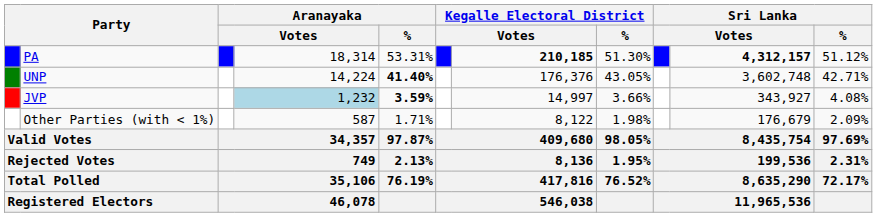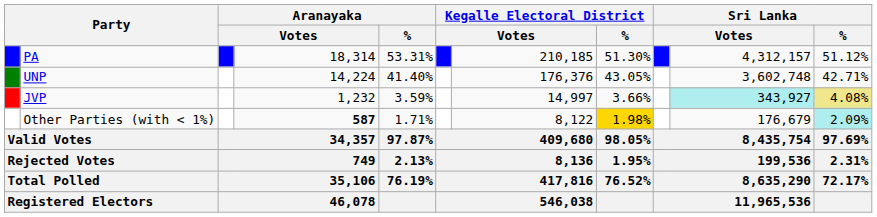(566, 56) bold -> (566, 56) normal
(777, 56) bold -> (777, 56) normal
(410, 77) bold -> (410, 77) normal
(356, 98) lightblue background -> (356, 98) no background
(414, 98) bold -> (414, 98) normal
(784, 98) no background -> (784, 98) paleturquoise background
(849, 98) no background -> (849, 98) khaki background
(364, 119) normal -> (364, 119) bold
(631, 119) no background -> (631, 119) gold background
(849, 119) no background -> (849, 119) paleturquoise background
